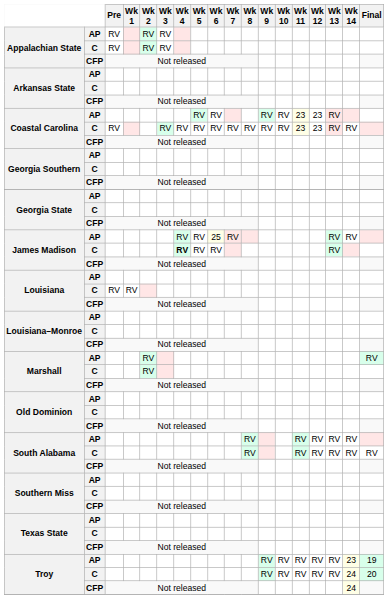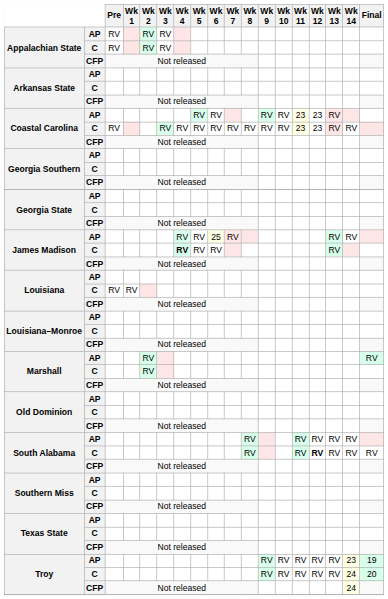(317, 452) normal -> (317, 452) bold
